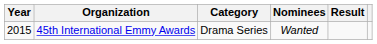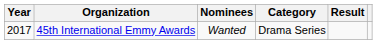columns swapped: (234, 13) <-> (299, 13)
(19, 30) 2015 -> (19, 30) 2017
